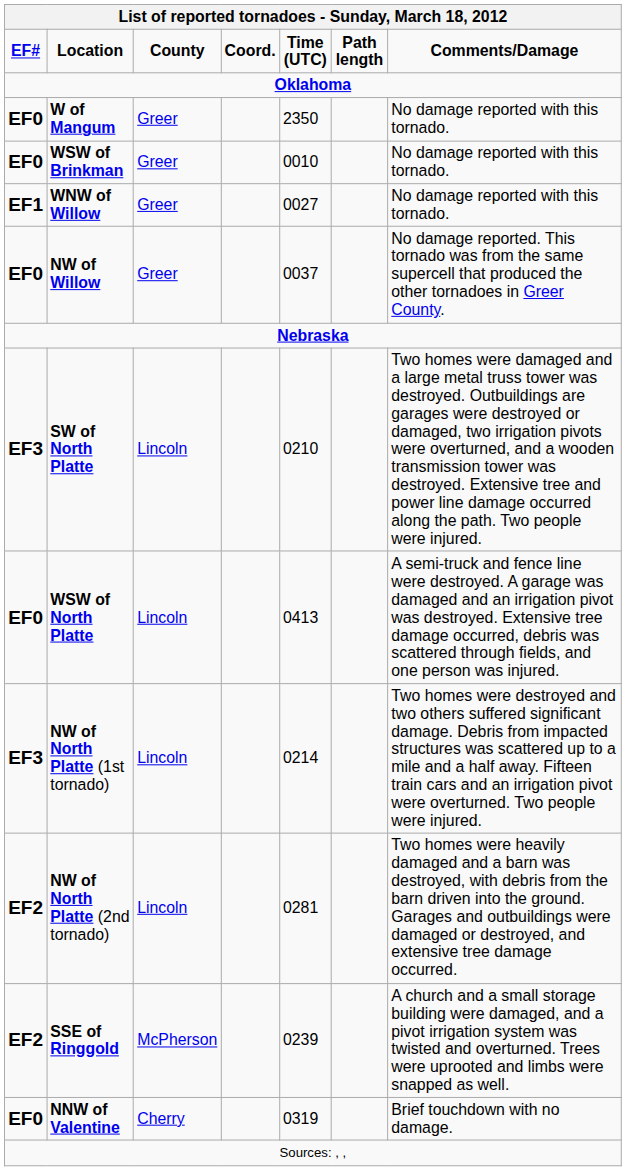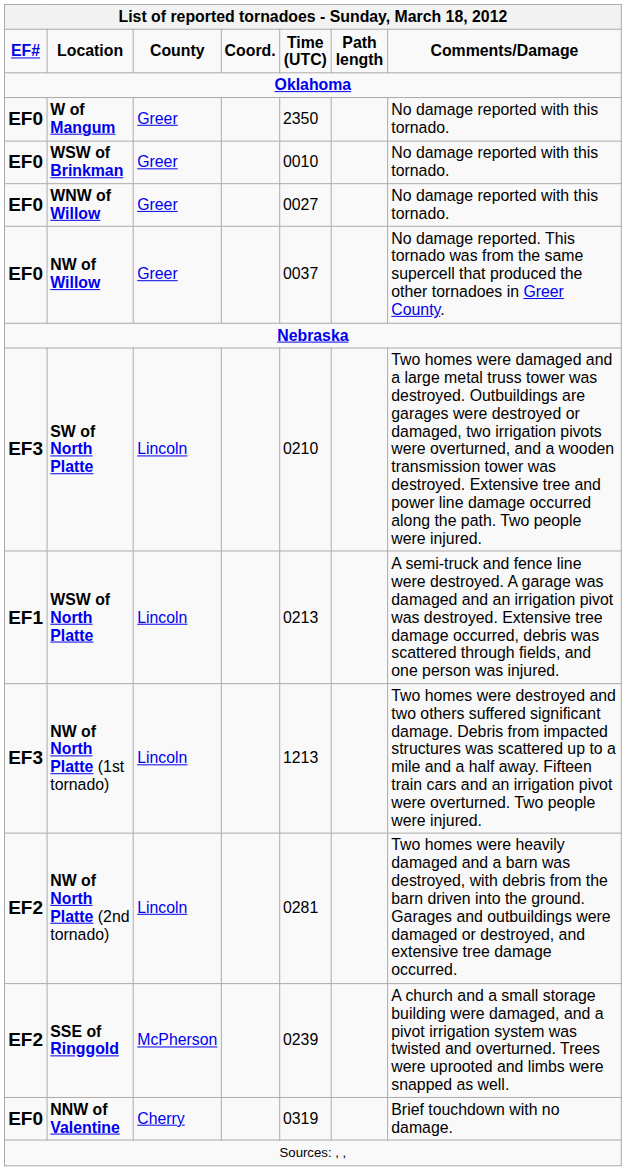(26, 205) EF1 -> (26, 205) EF0
(26, 617) EF0 -> (26, 617) EF1
(301, 617) 0413 -> (301, 617) 0213
(301, 758) 0214 -> (301, 758) 1213
